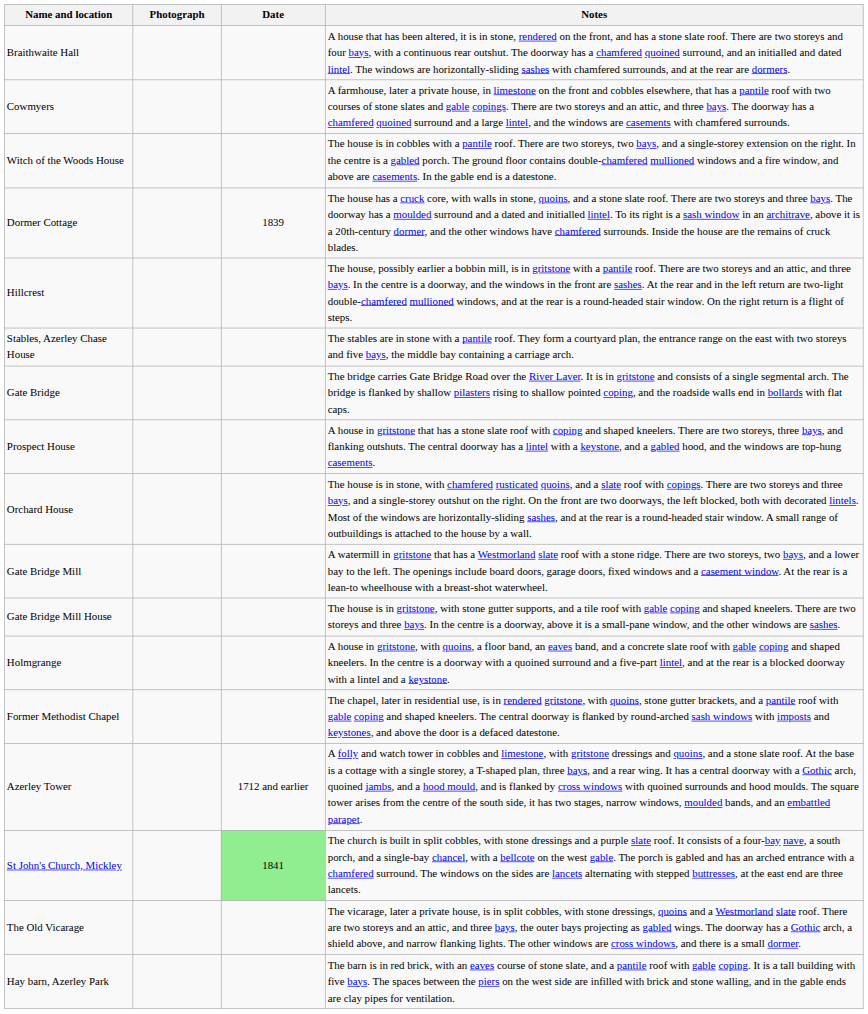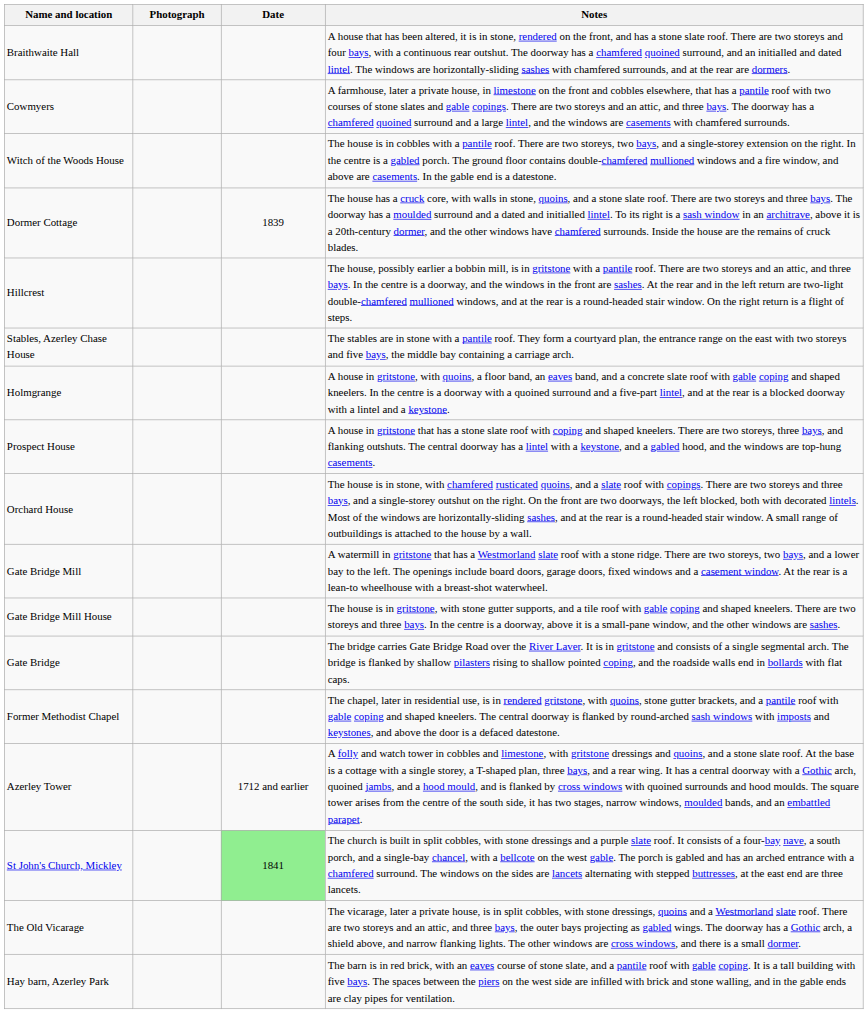rows swapped: (33, 392) <-> (34, 662)
